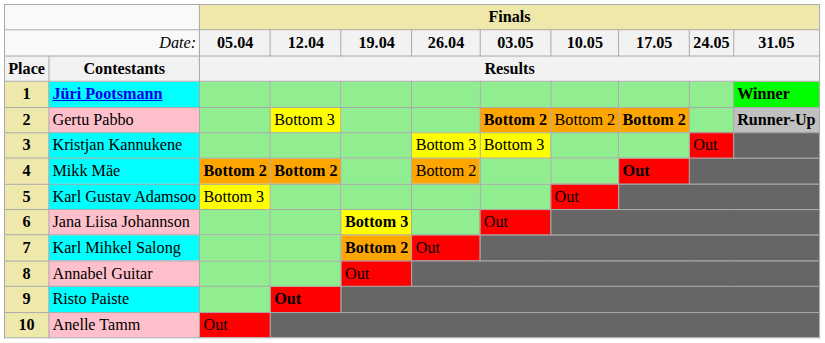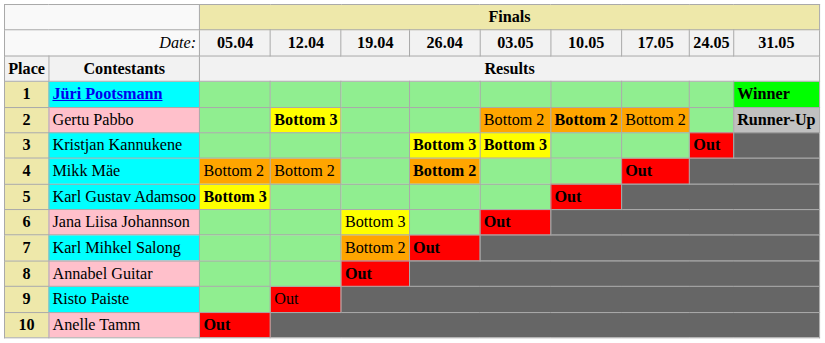(305, 119) normal -> (306, 119) bold
(515, 119) bold -> (514, 119) normal
(585, 119) normal -> (586, 119) bold
(654, 119) bold -> (656, 119) normal
(446, 145) normal -> (445, 145) bold
(514, 145) normal -> (515, 145) bold
(705, 145) normal -> (707, 145) bold
(235, 171) bold -> (234, 171) normal
(306, 171) bold -> (305, 171) normal
(446, 171) normal -> (445, 171) bold
(234, 196) normal -> (235, 196) bold
(567, 196) normal -> (568, 196) bold
(377, 222) bold -> (375, 222) normal
(496, 222) normal -> (497, 222) bold
(377, 247) bold -> (375, 247) normal
(428, 247) normal -> (427, 247) bold
(357, 273) normal -> (358, 273) bold
(288, 299) bold -> (286, 299) normal
(216, 324) normal -> (217, 324) bold
